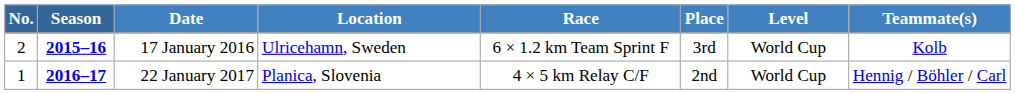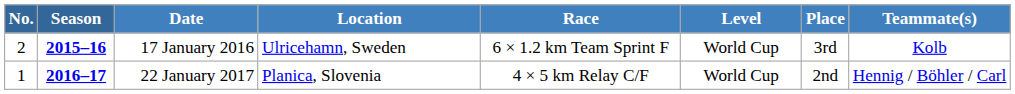columns swapped: (788, 18) <-> (704, 18)
